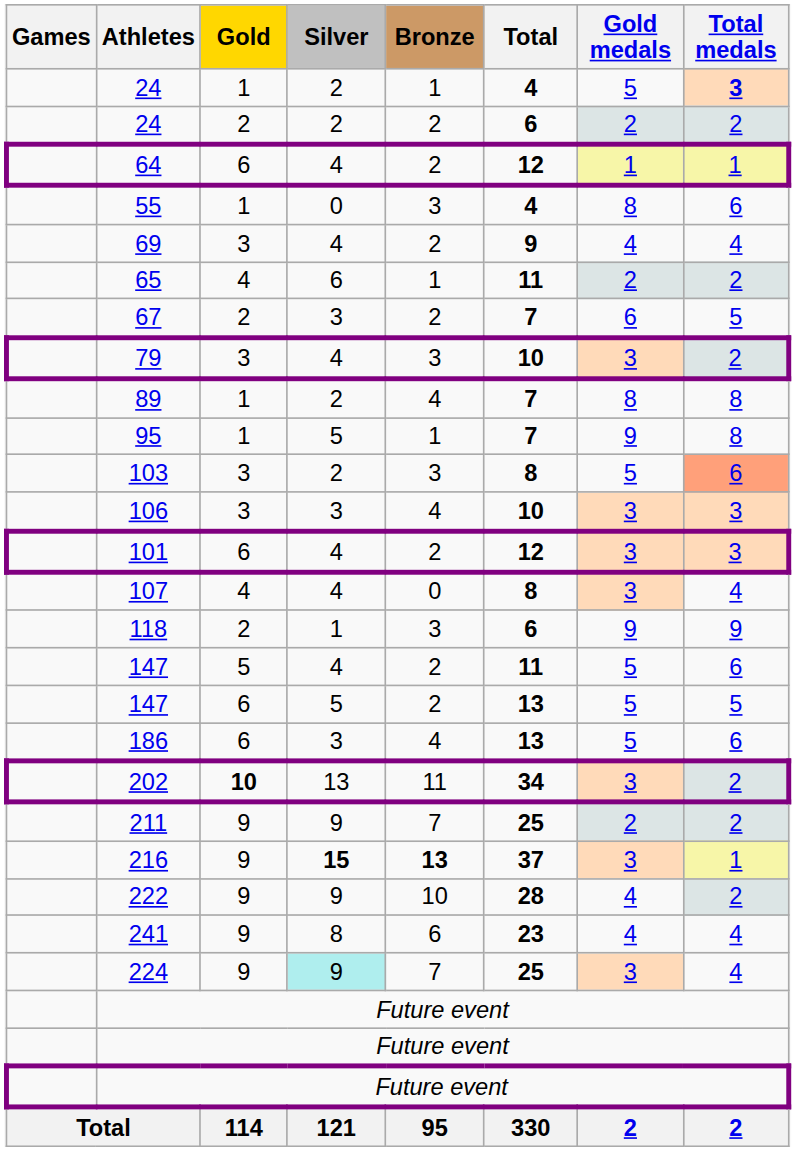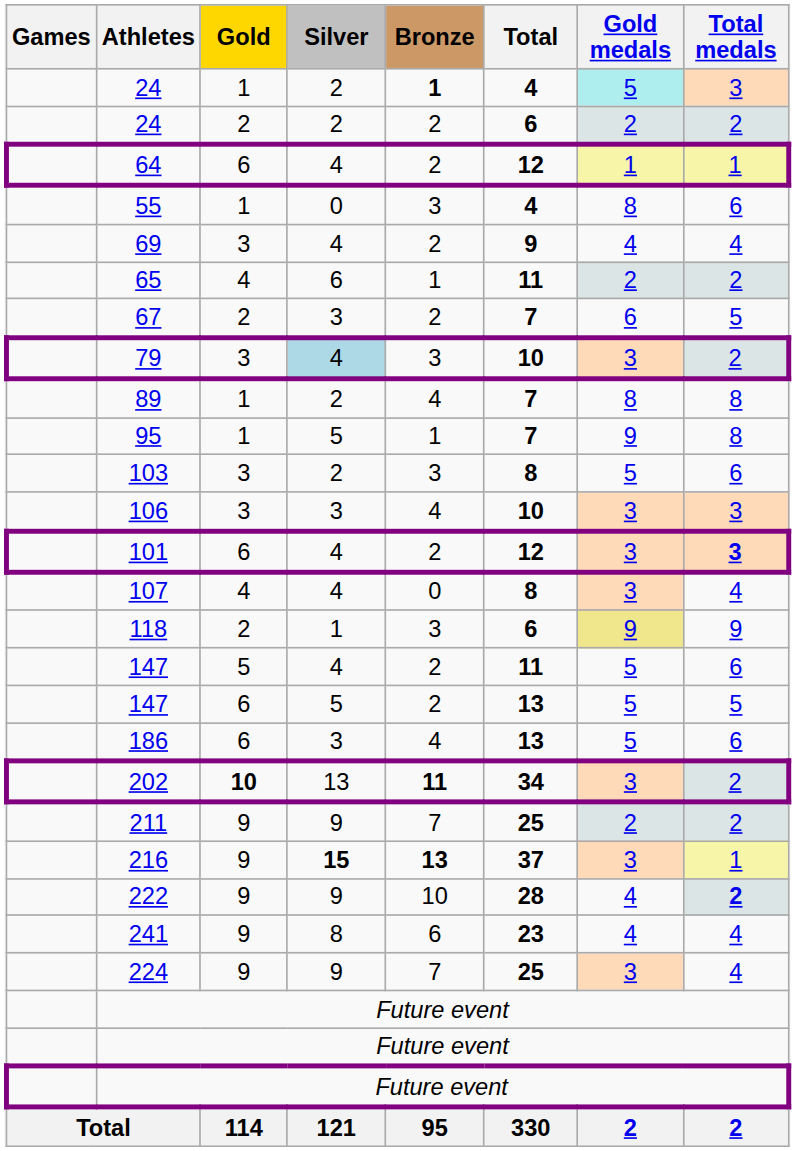(435, 87) normal -> (435, 87) bold
(630, 87) no background -> (630, 87) paleturquoise background
(736, 87) bold -> (736, 87) normal
(336, 358) no background -> (336, 358) lightblue background
(736, 474) lightsalmon background -> (736, 474) no background
(735, 552) normal -> (735, 552) bold
(630, 629) no background -> (630, 629) khaki background
(435, 782) normal -> (435, 782) bold
(736, 897) normal -> (736, 897) bold
(336, 972) paleturquoise background -> (336, 972) no background
